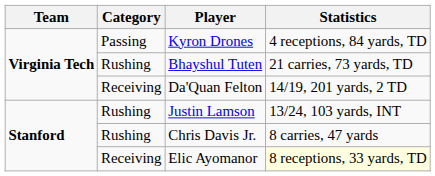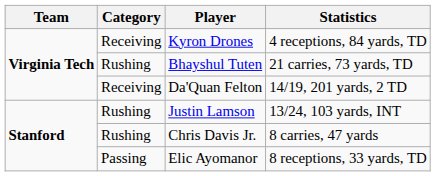(124, 40) Passing -> (131, 40) Receiving
(131, 158) Receiving -> (124, 158) Passing
(348, 158) lightyellow background -> (348, 158) no background
